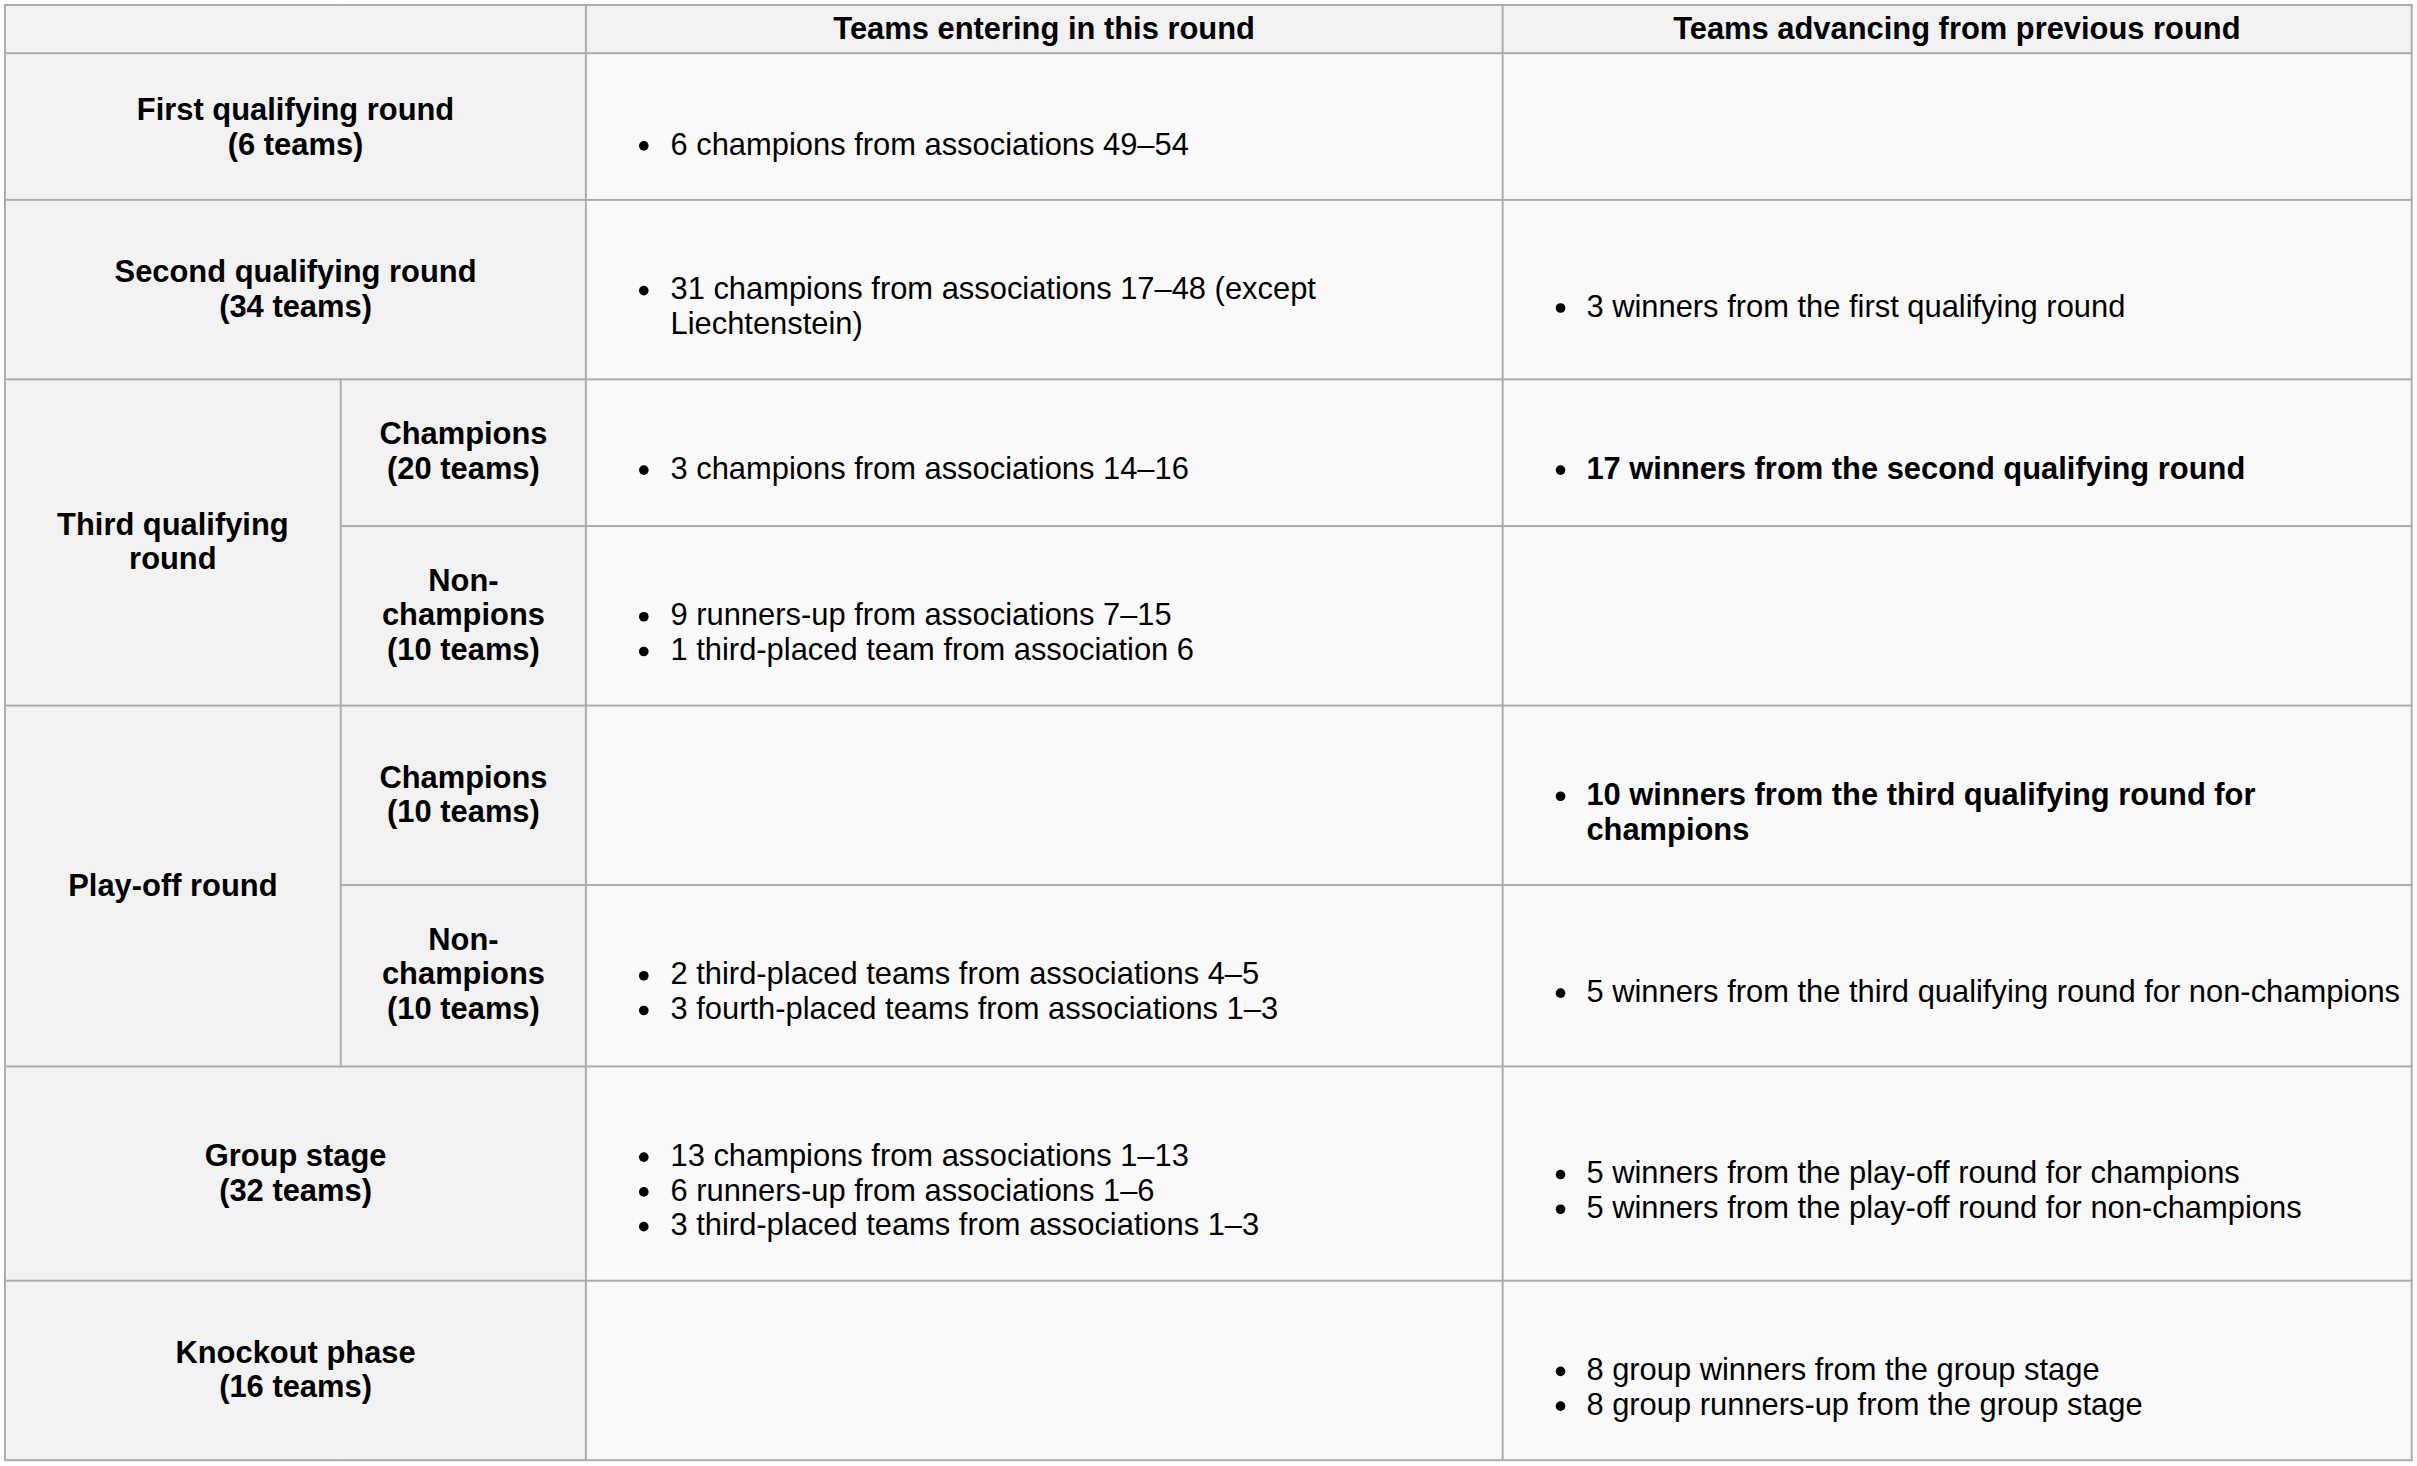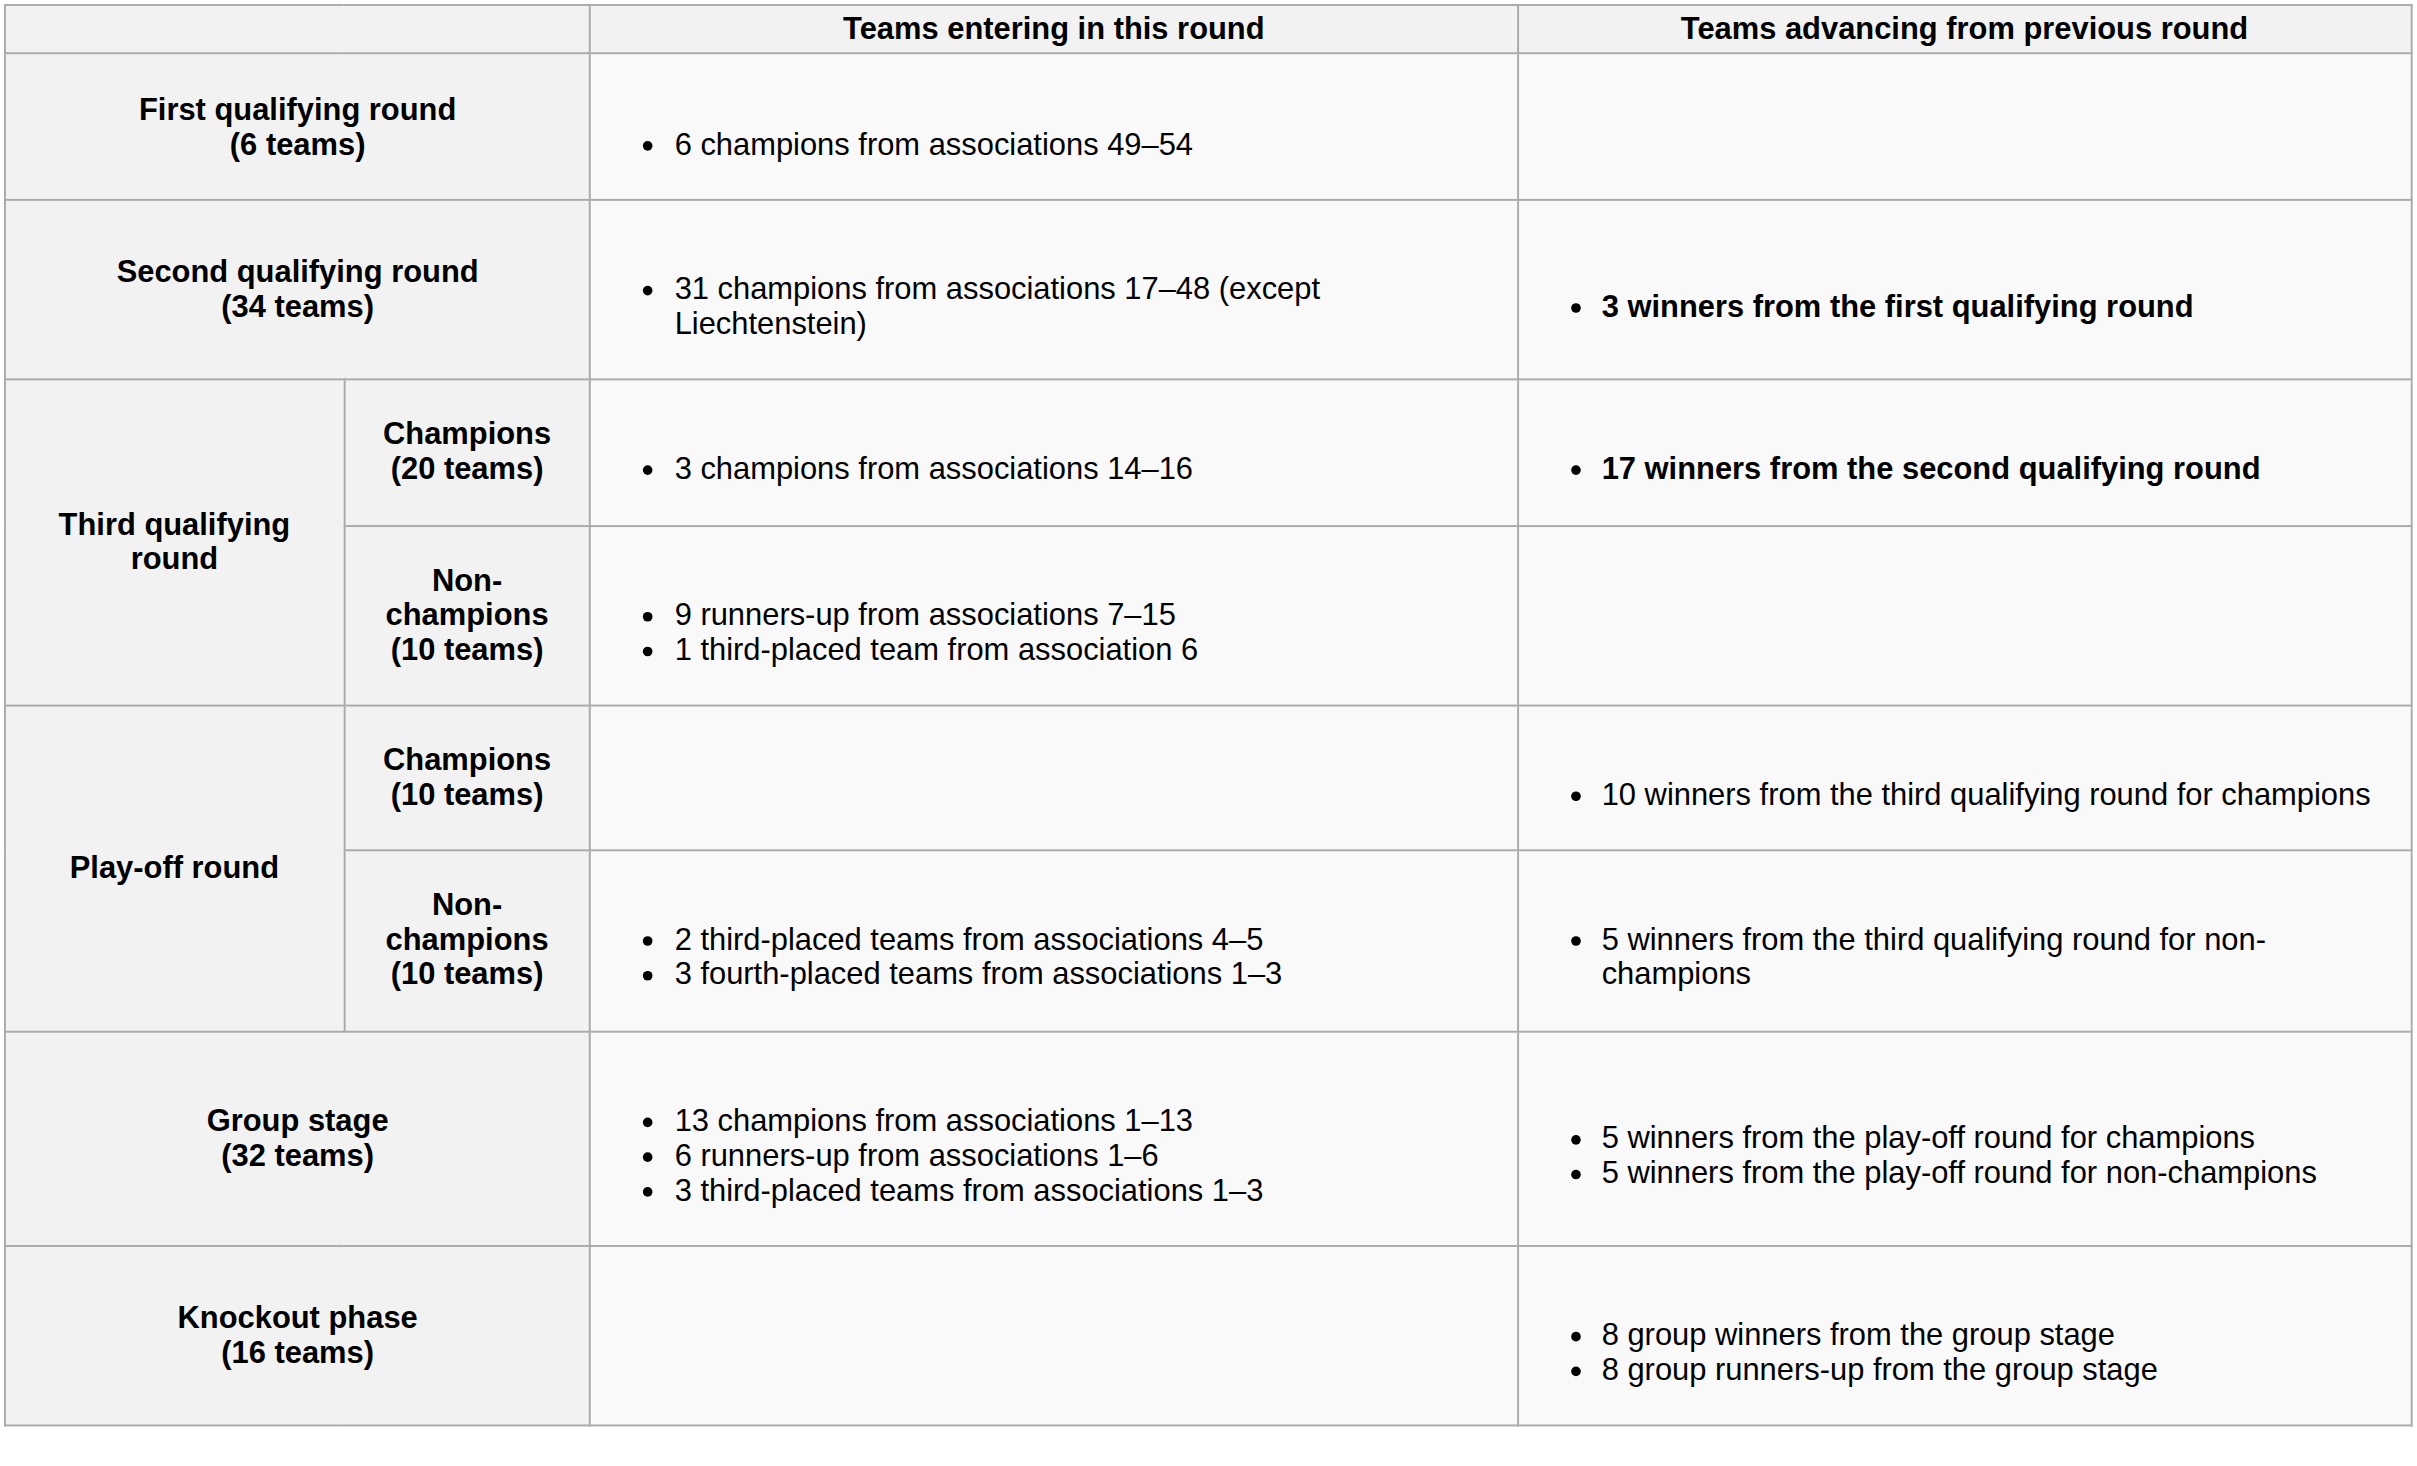(1957, 307) normal -> (1965, 307) bold
(1957, 813) bold -> (1965, 795) normal
